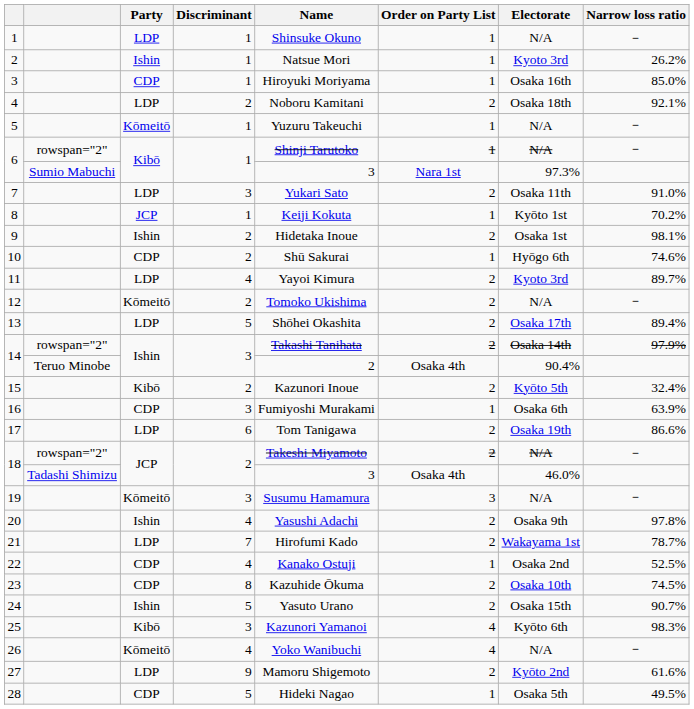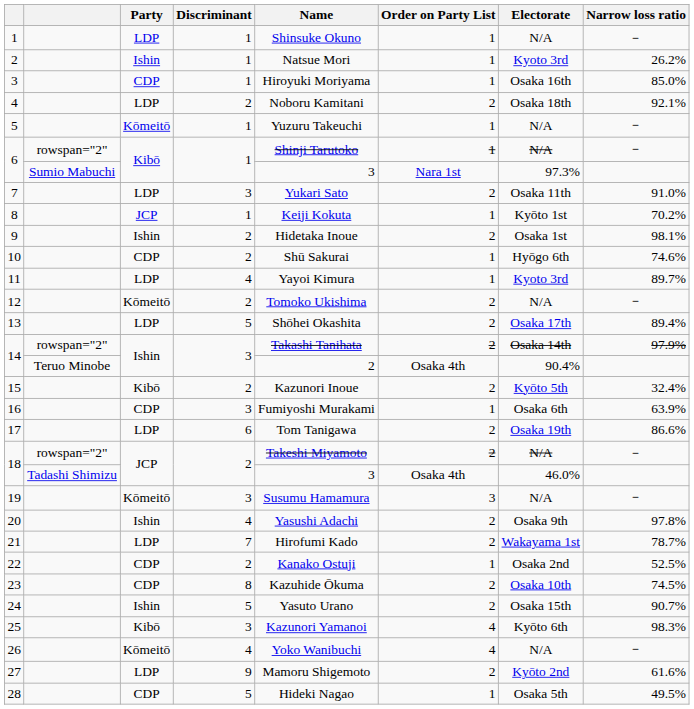(492, 278) 2 -> (492, 278) 1
(248, 563) 4 -> (248, 563) 2
